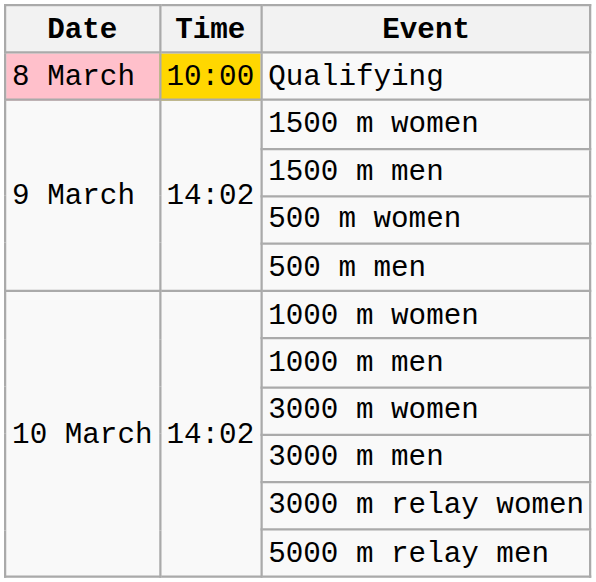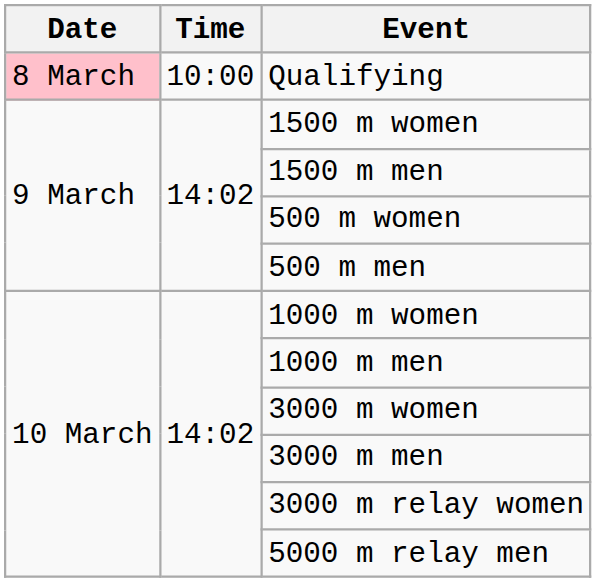(210, 77) gold background -> (210, 77) no background
